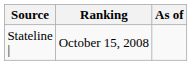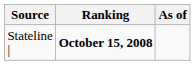(104, 42) normal -> (106, 42) bold
